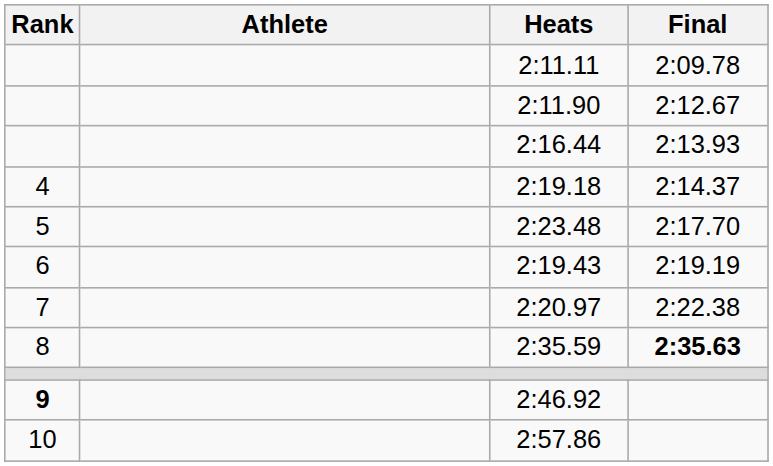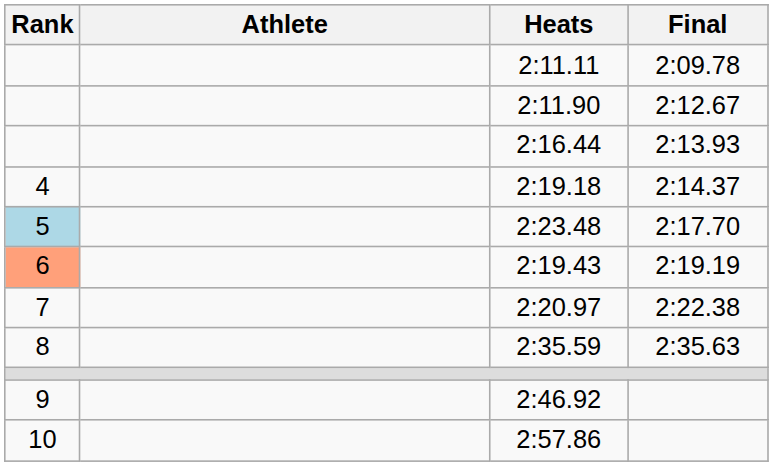(42, 226) no background -> (42, 226) lightblue background
(42, 266) no background -> (42, 266) lightsalmon background
(698, 347) bold -> (698, 347) normal
(42, 399) bold -> (42, 399) normal
